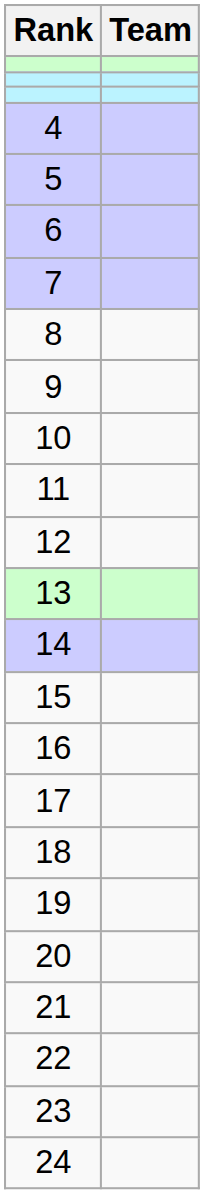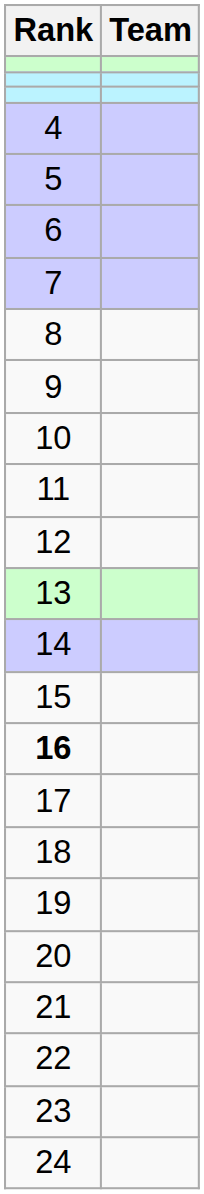(53, 748) normal -> (53, 748) bold
